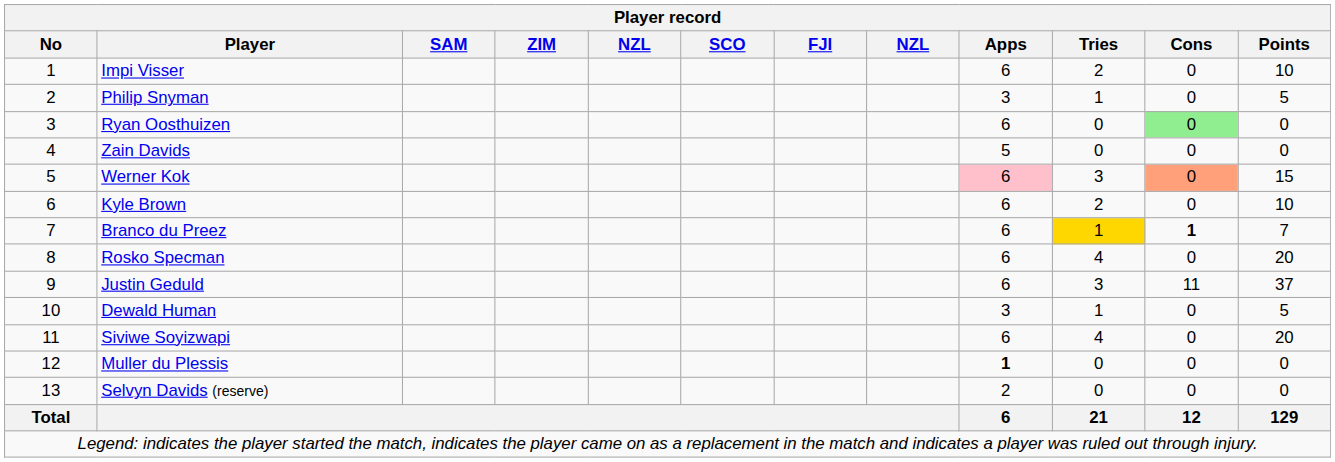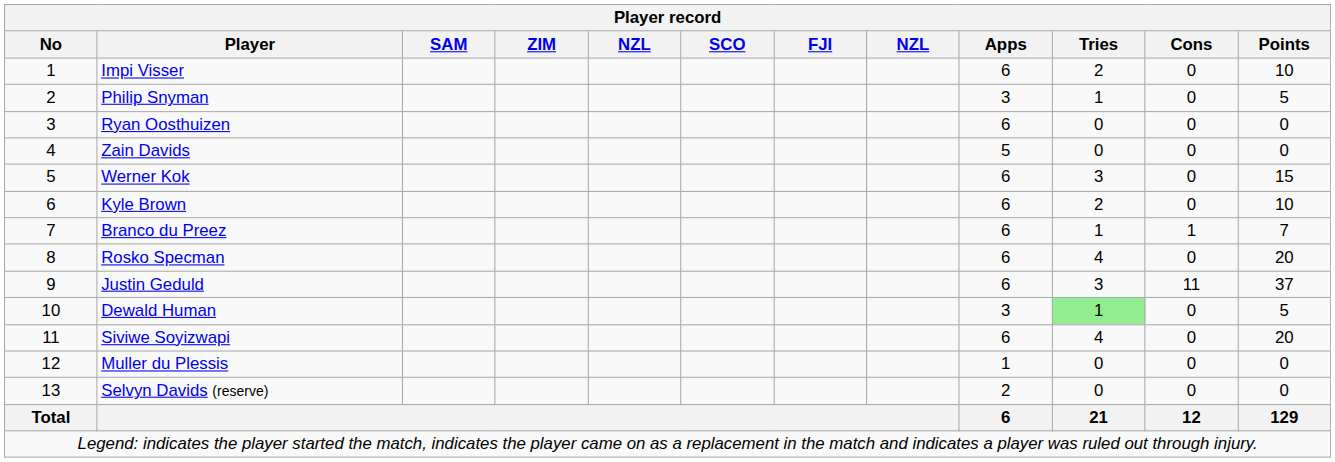(1191, 124) lightgreen background -> (1191, 124) no background
(1006, 177) pink background -> (1006, 177) no background
(1191, 177) lightsalmon background -> (1191, 177) no background
(1099, 230) gold background -> (1099, 230) no background
(1191, 230) bold -> (1191, 230) normal
(1099, 310) no background -> (1099, 310) lightgreen background
(1006, 364) bold -> (1006, 364) normal
